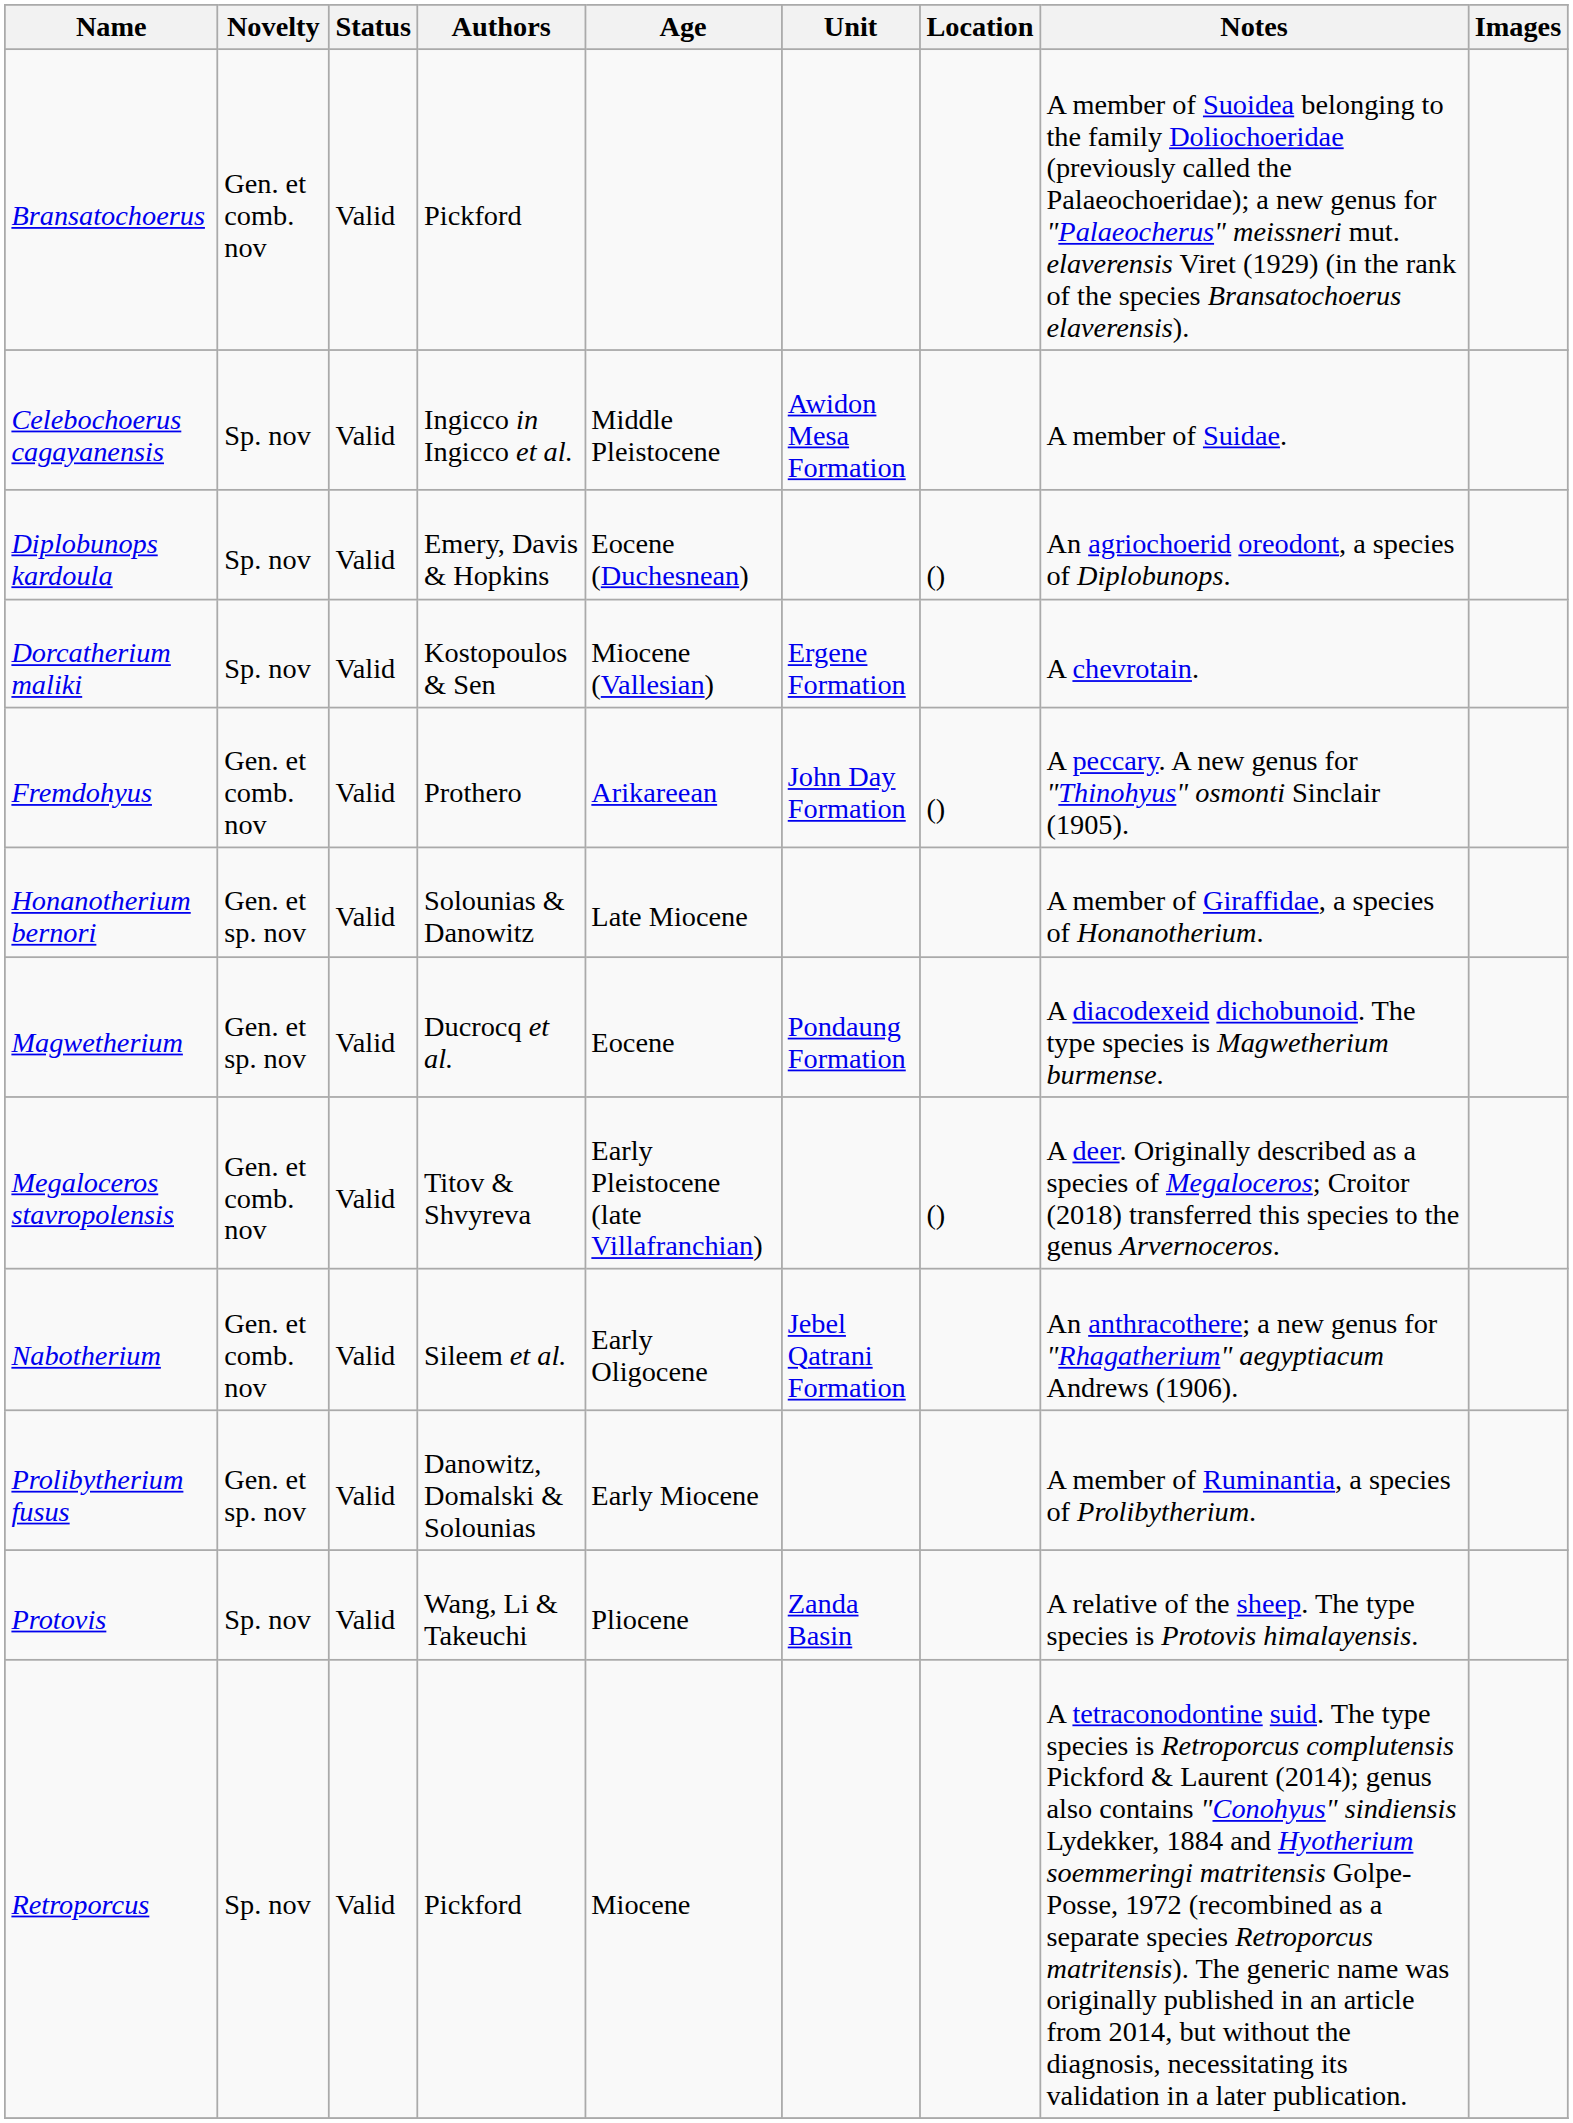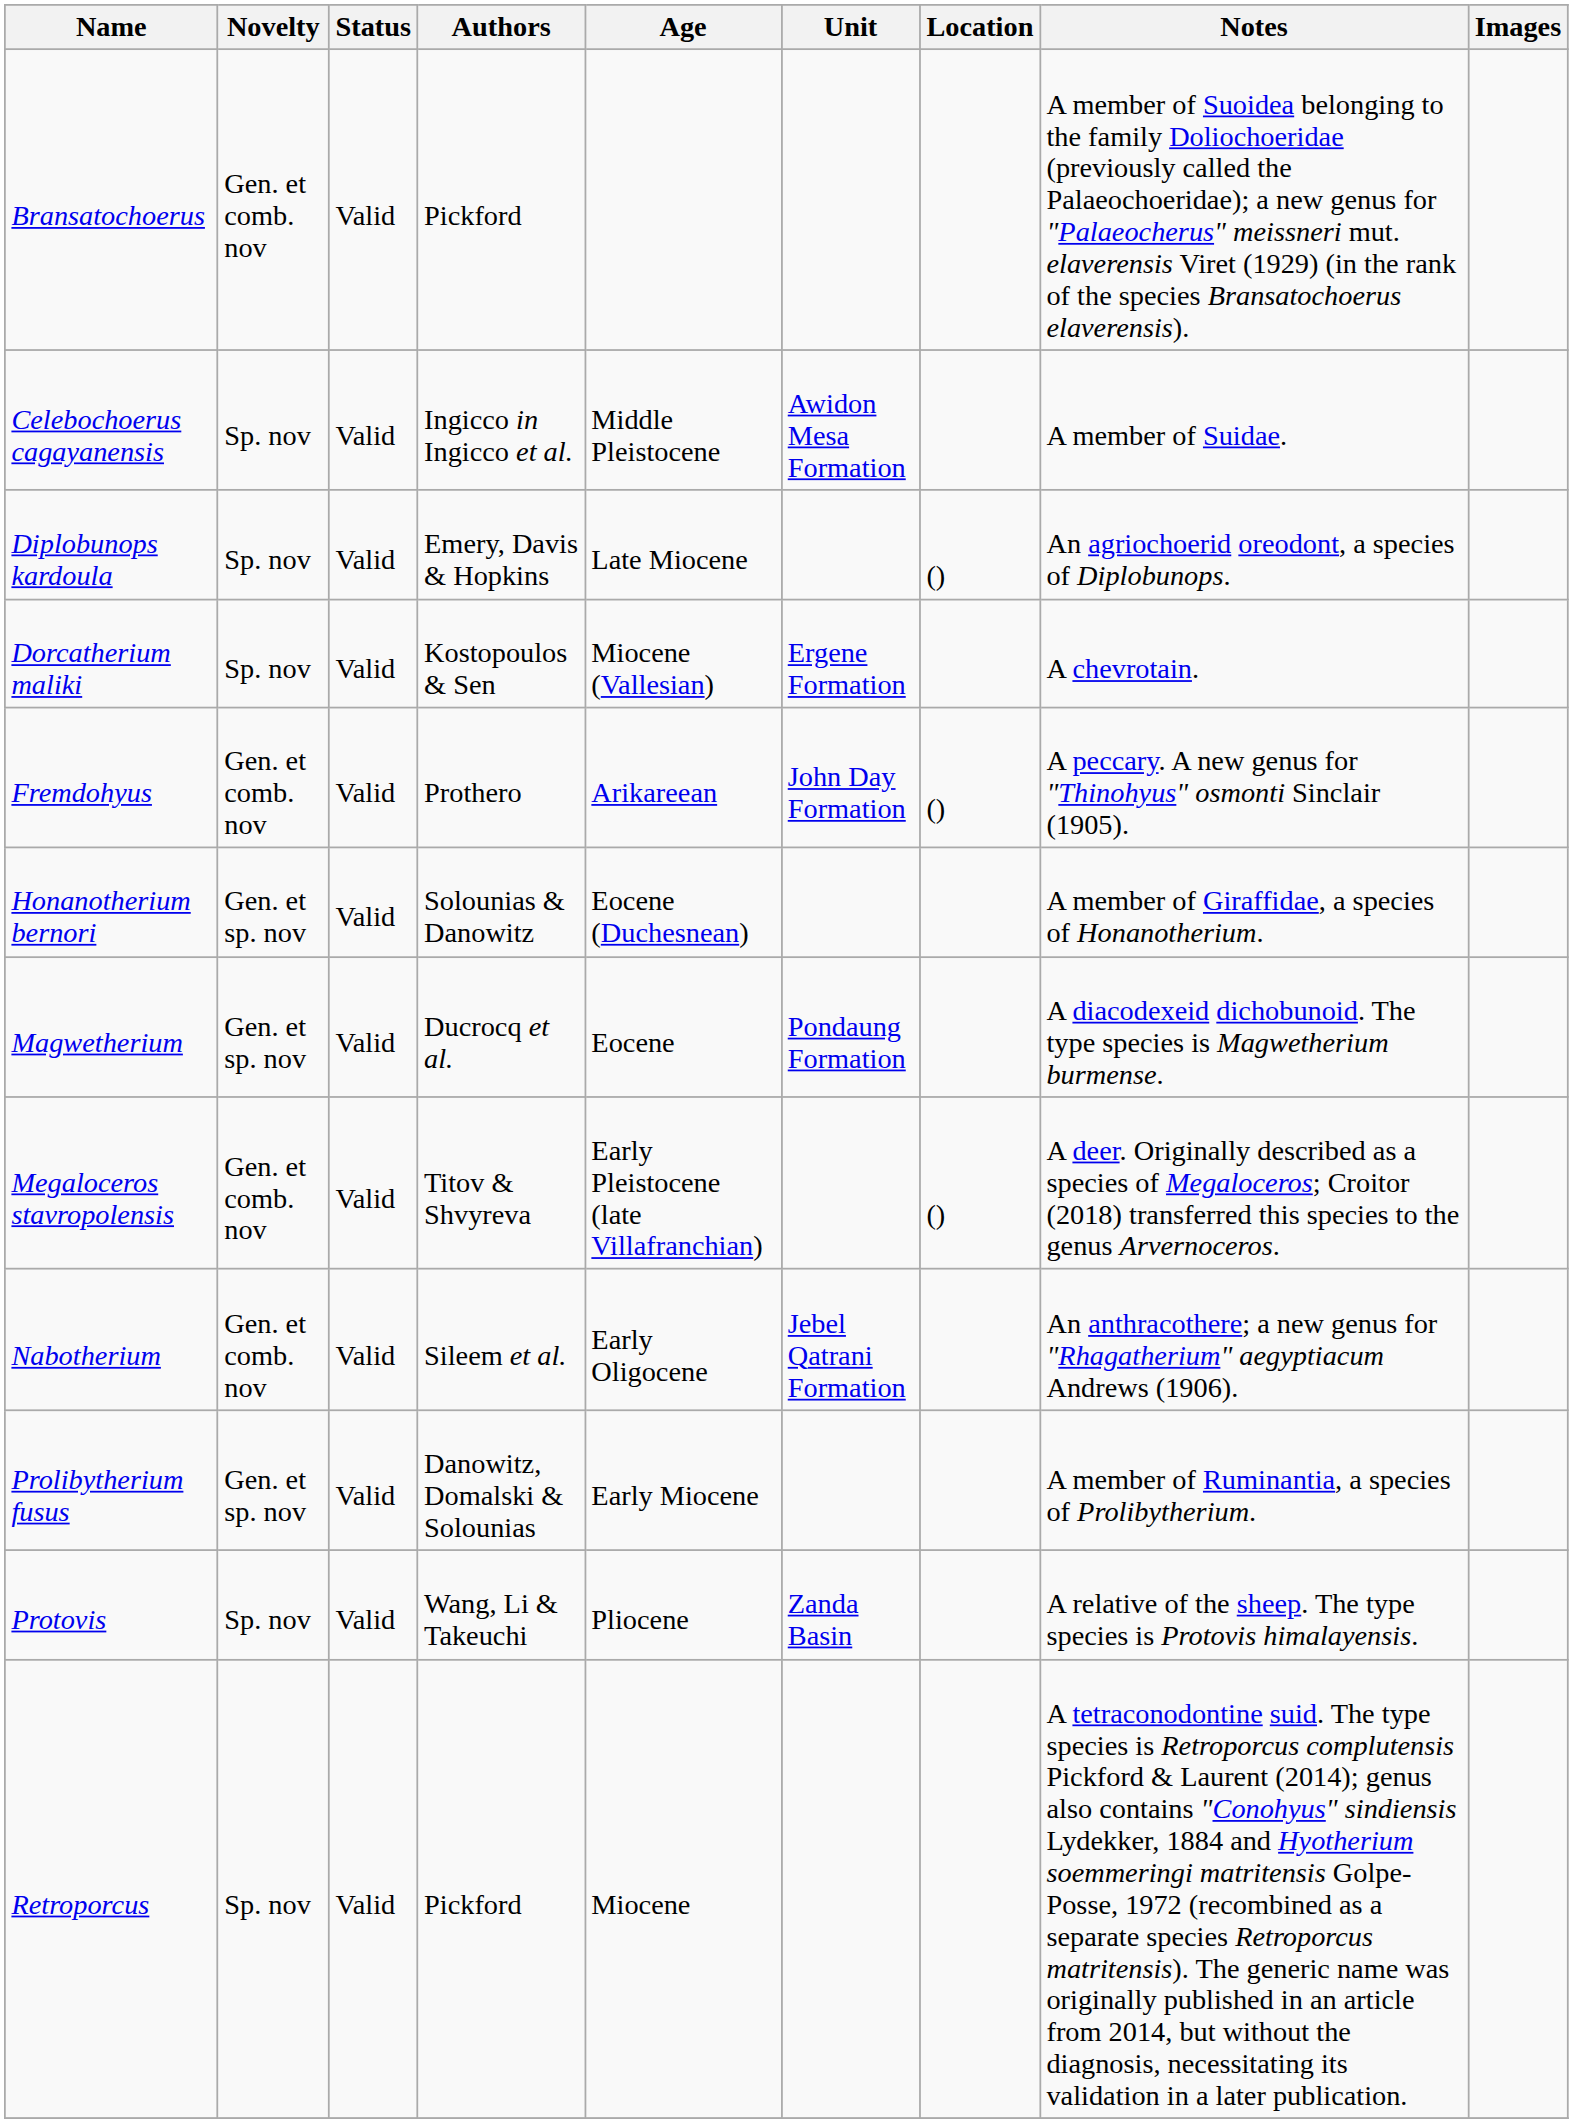(670, 559) Eocene (Duchesnean) -> (670, 559) Late Miocene
(670, 917) Late Miocene -> (670, 917) Eocene (Duchesnean)
